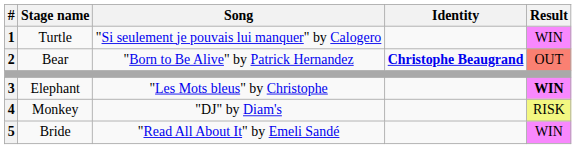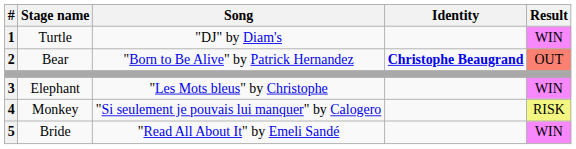(239, 37) "Si seulement je pouvais lui manquer" by Calogero -> (239, 37) "DJ" by Diam's
(549, 88) bold -> (549, 88) normal
(239, 110) "DJ" by Diam's -> (239, 110) "Si seulement je pouvais lui manquer" by Calogero
